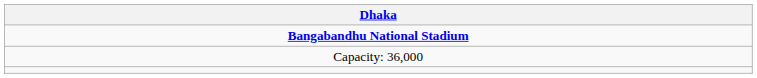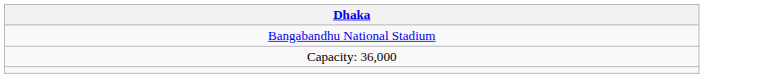(378, 35) bold -> (352, 35) normal
